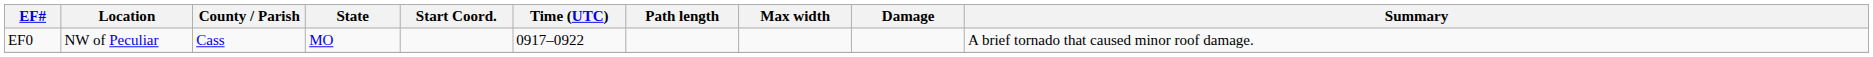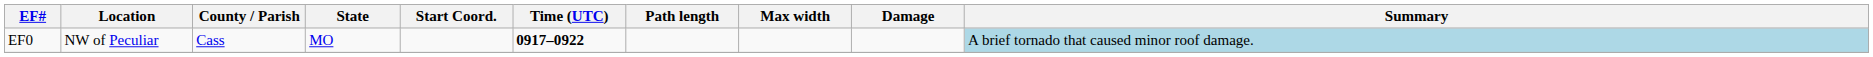(550, 40) normal -> (550, 40) bold
(1111, 40) no background -> (1111, 40) lightblue background
